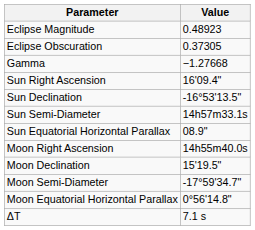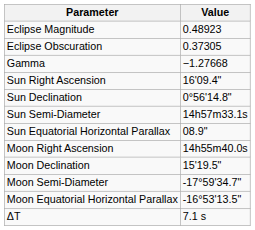(212, 98) -16°53'13.5" -> (207, 98) 0°56'14.8"
(207, 200) 0°56'14.8" -> (212, 200) -16°53'13.5"
